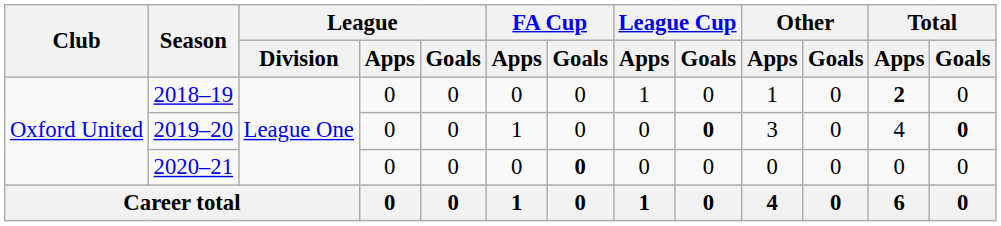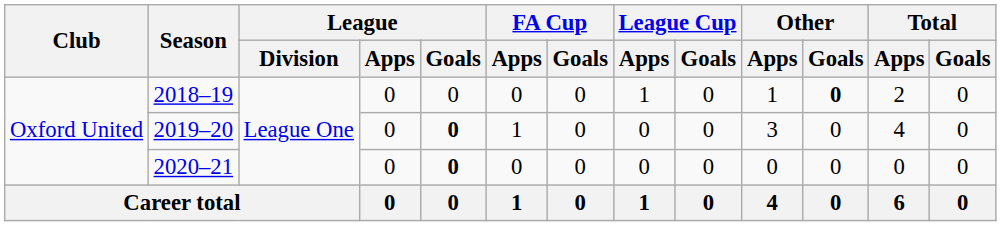(836, 94) normal -> (836, 94) bold
(899, 94) bold -> (899, 94) normal
(453, 130) normal -> (453, 130) bold
(708, 130) bold -> (708, 130) normal
(963, 130) bold -> (963, 130) normal
(453, 166) normal -> (453, 166) bold
(580, 166) bold -> (580, 166) normal
